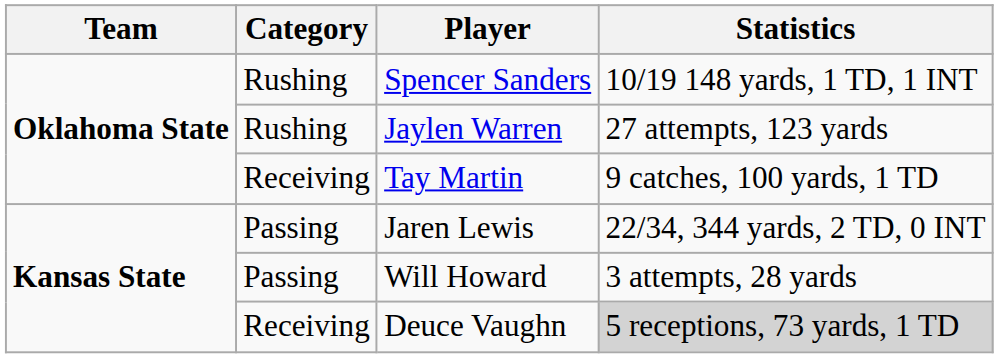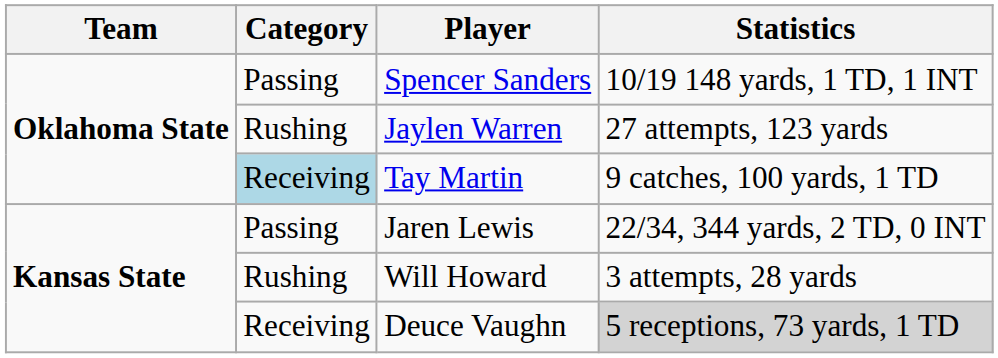(295, 78) Rushing -> (291, 78) Passing
(306, 177) no background -> (306, 177) lightblue background
(291, 276) Passing -> (295, 276) Rushing
